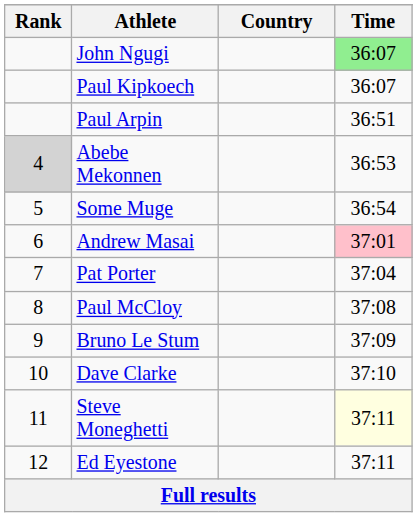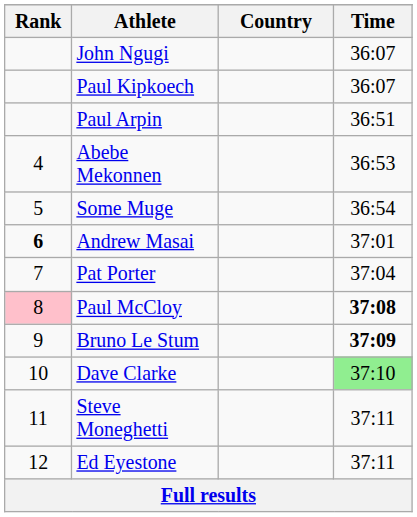(373, 53) lightgreen background -> (373, 53) no background
(38, 164) lightgrey background -> (38, 164) no background
(38, 241) normal -> (38, 241) bold
(373, 241) pink background -> (373, 241) no background
(38, 307) no background -> (38, 307) pink background
(373, 307) normal -> (373, 307) bold
(373, 340) normal -> (373, 340) bold
(373, 373) no background -> (373, 373) lightgreen background
(373, 417) lightyellow background -> (373, 417) no background
